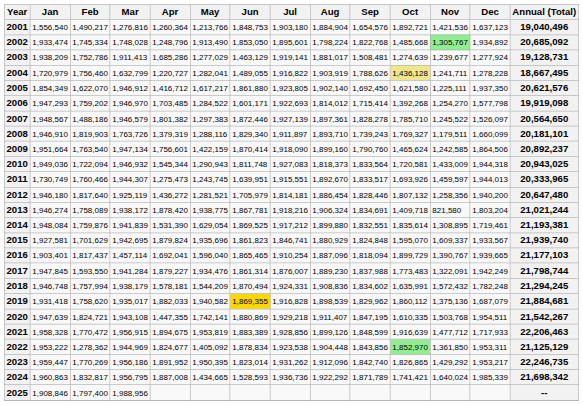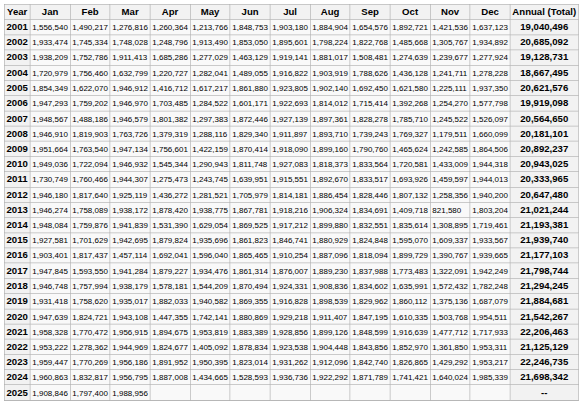(450, 43) lightgreen background -> (450, 43) no background
(410, 73) khaki background -> (410, 73) no background
(250, 301) gold background -> (250, 301) no background
(410, 347) lightgreen background -> (410, 347) no background
